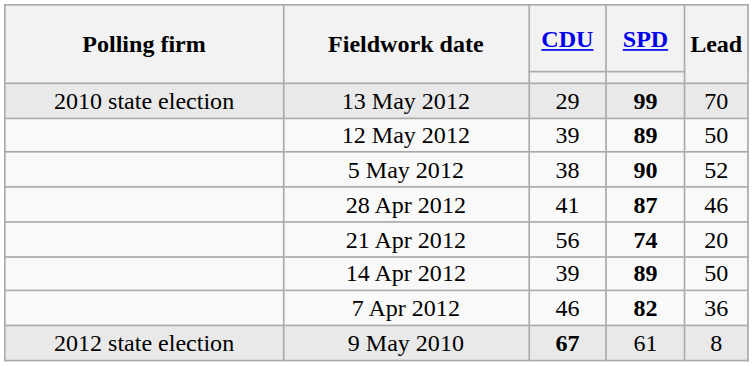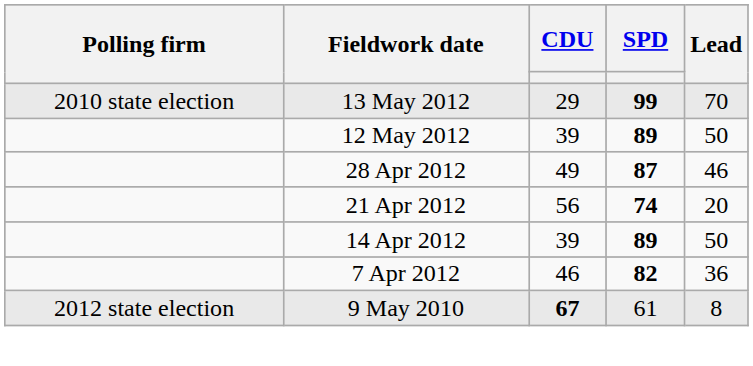- row: (406, 170)
(567, 205) 41 -> (567, 170) 49
